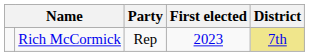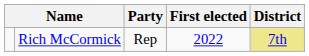(208, 39) 2023 -> (208, 39) 2022
